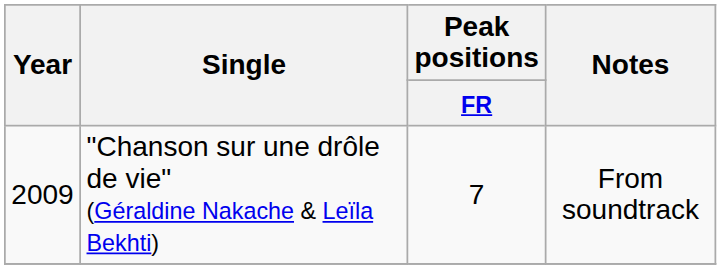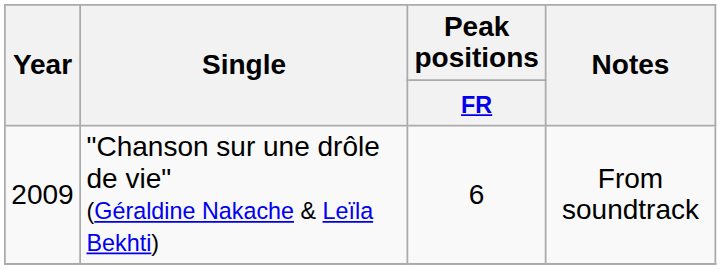(477, 194) 7 -> (477, 194) 6
